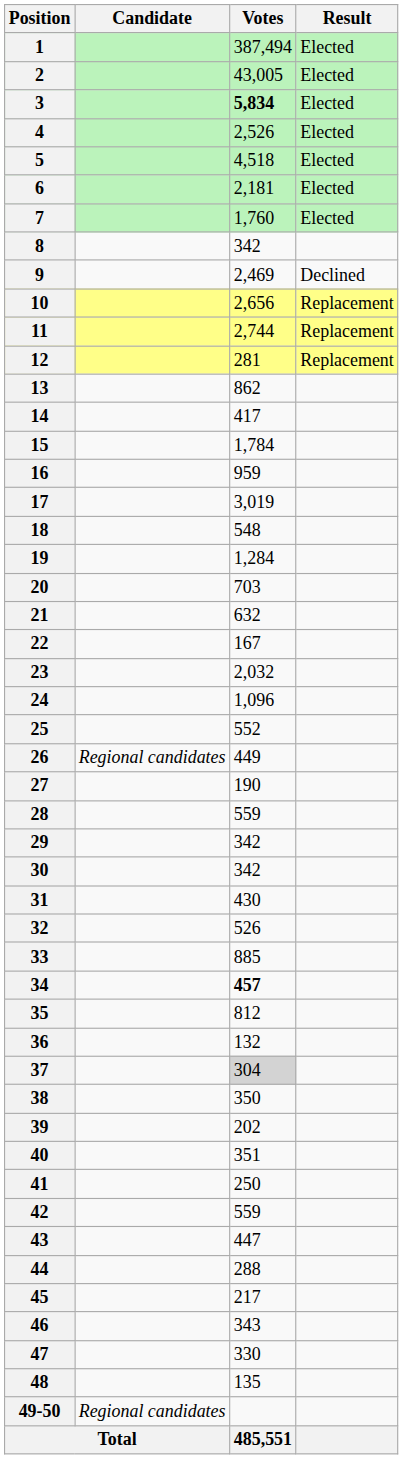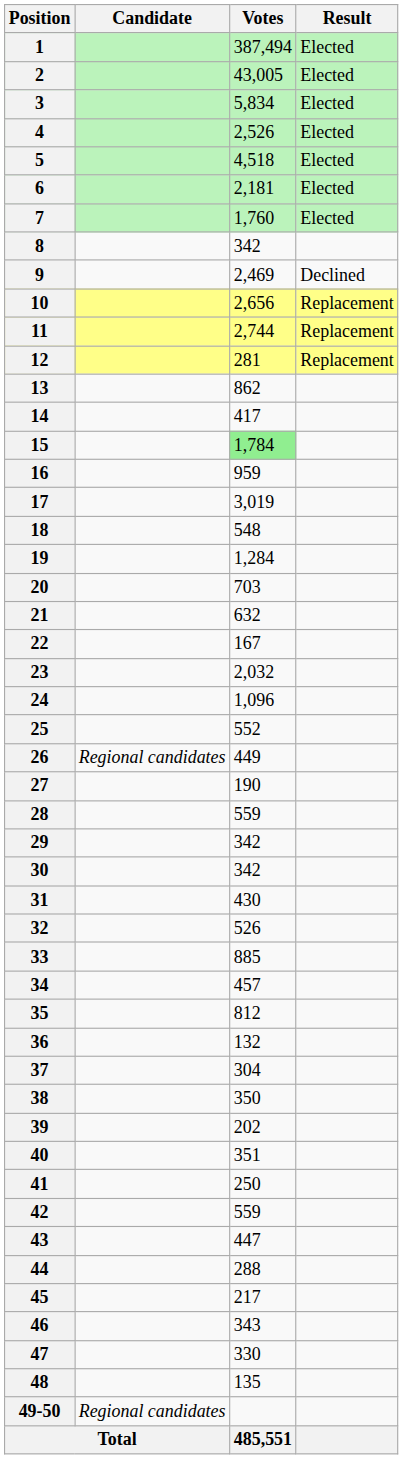(254, 103) bold -> (254, 103) normal
(254, 445) no background -> (254, 445) lightgreen background
(247, 984) bold -> (247, 984) normal
(247, 1070) lightgrey background -> (247, 1070) no background
